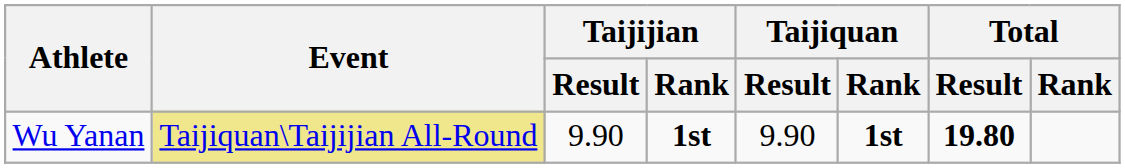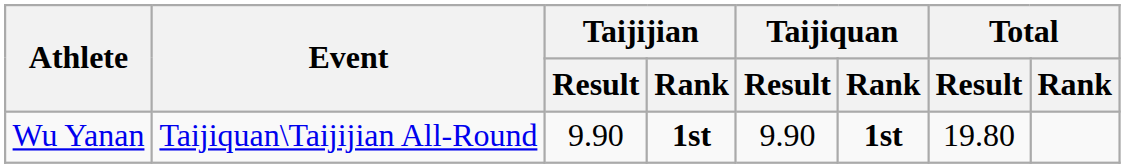(348, 136) khaki background -> (348, 136) no background
(979, 136) bold -> (979, 136) normal
